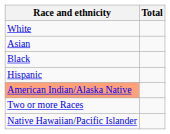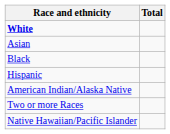(19, 28) normal -> (20, 28) bold
(69, 90) lightsalmon background -> (69, 90) no background
